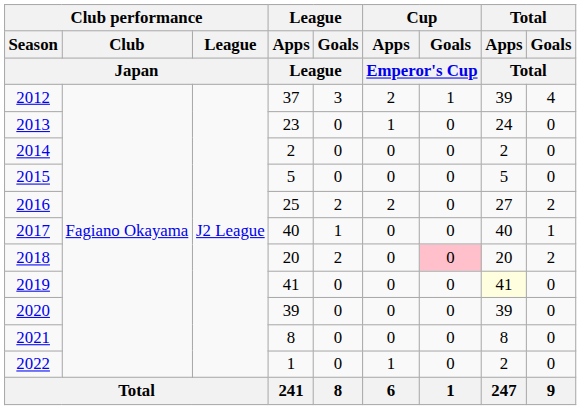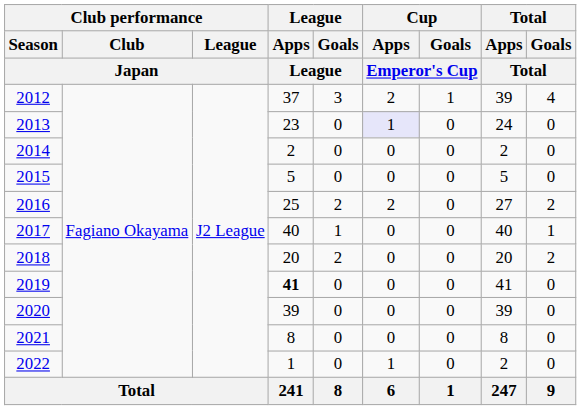(391, 124) no background -> (391, 124) lavender background
(450, 257) pink background -> (450, 257) no background
(291, 284) normal -> (291, 284) bold
(504, 284) lightyellow background -> (504, 284) no background
